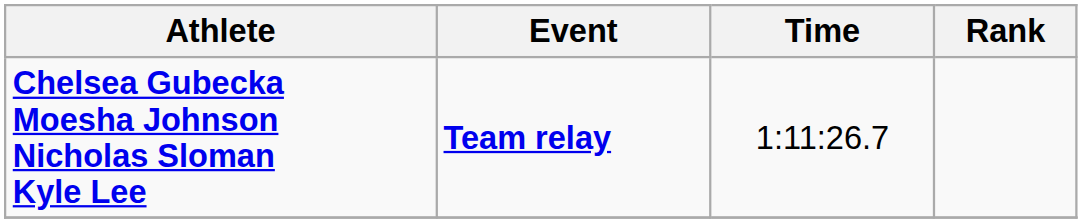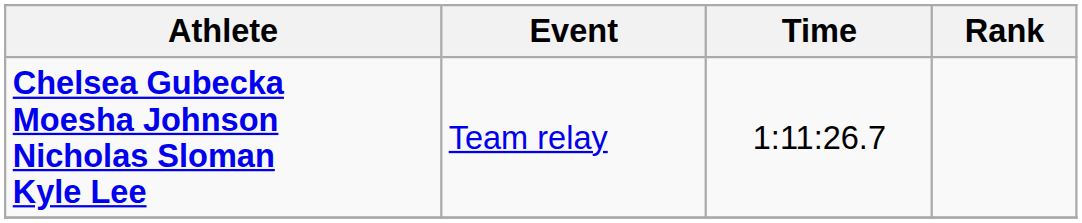(527, 137) bold -> (528, 137) normal
